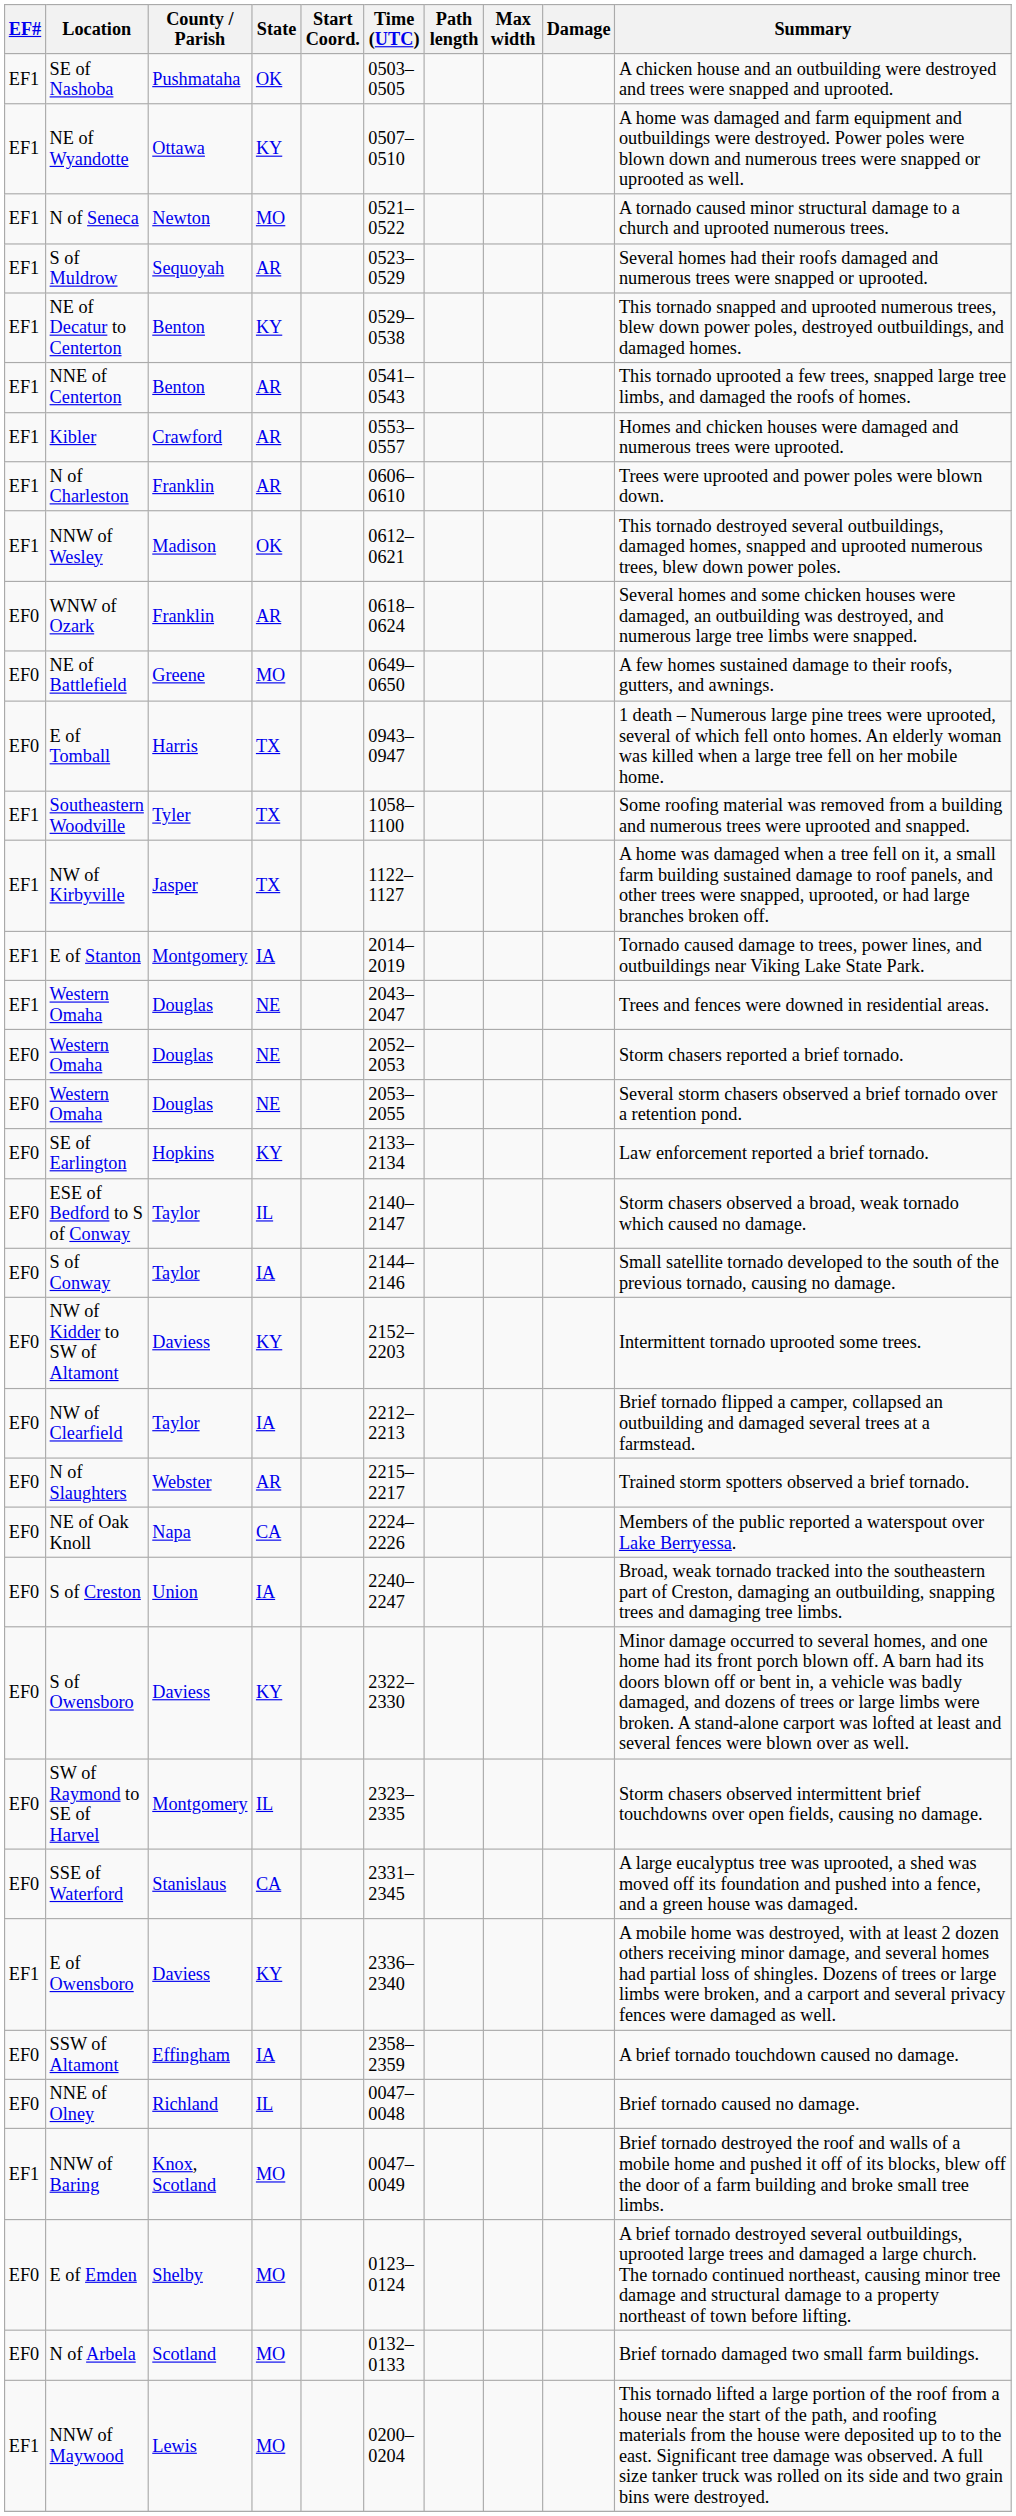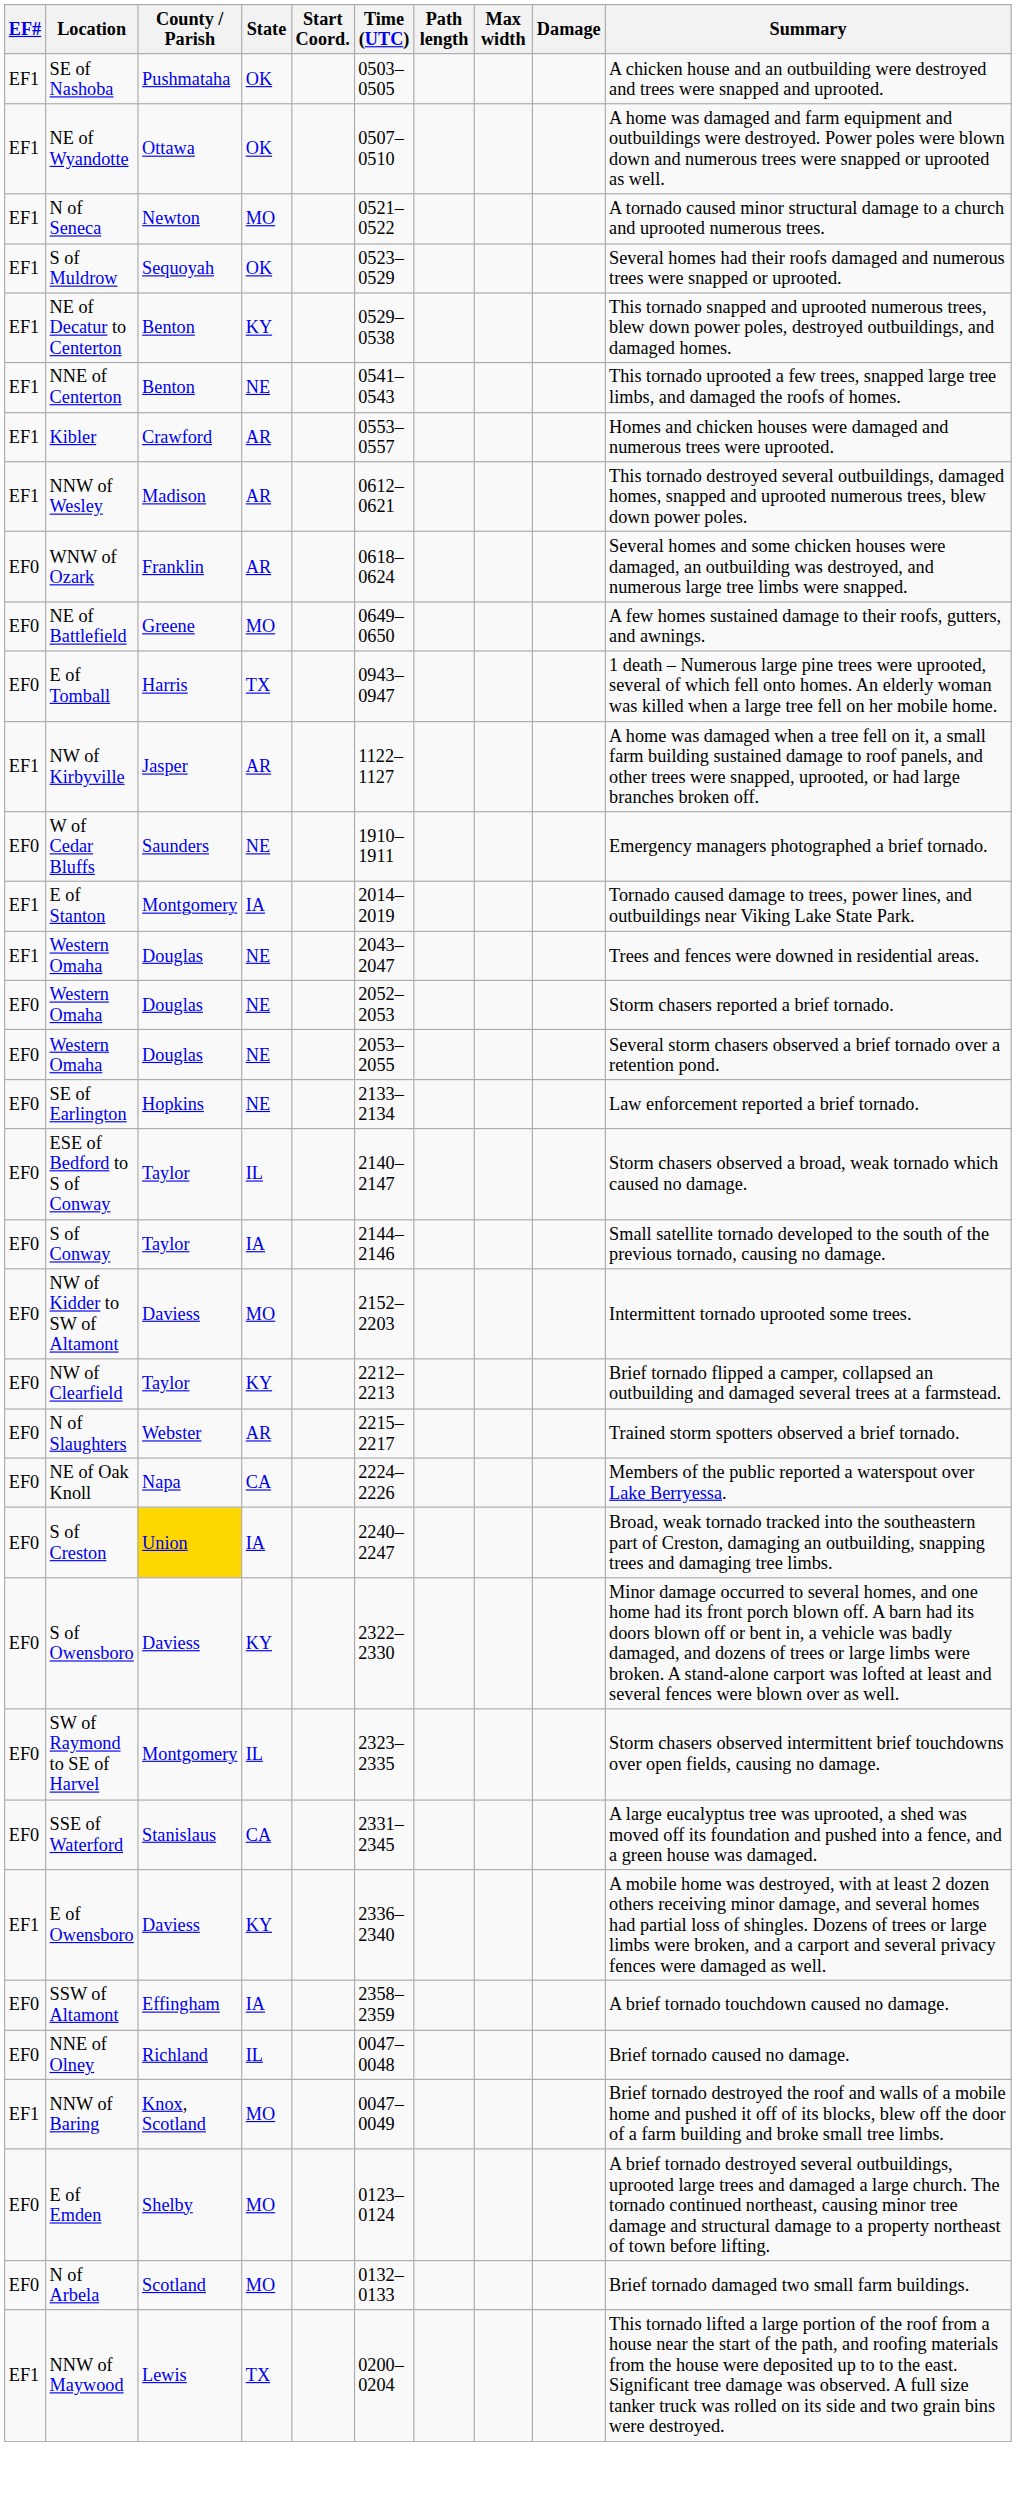(269, 148) KY -> (259, 148) OK
(269, 268) AR -> (259, 268) OK
(269, 387) AR -> (258, 387) NE
- row: (24, 486)
(269, 546) OK -> (258, 496) AR
- row: (24, 815)
(268, 885) TX -> (258, 766) AR
+ row: (24, 846)
(269, 1153) KY -> (258, 1103) NE
(269, 1342) KY -> (260, 1313) MO
(266, 1423) IA -> (259, 1383) KY
(175, 1591) no background -> (165, 1542) gold background
(271, 2445) MO -> (258, 2375) TX
